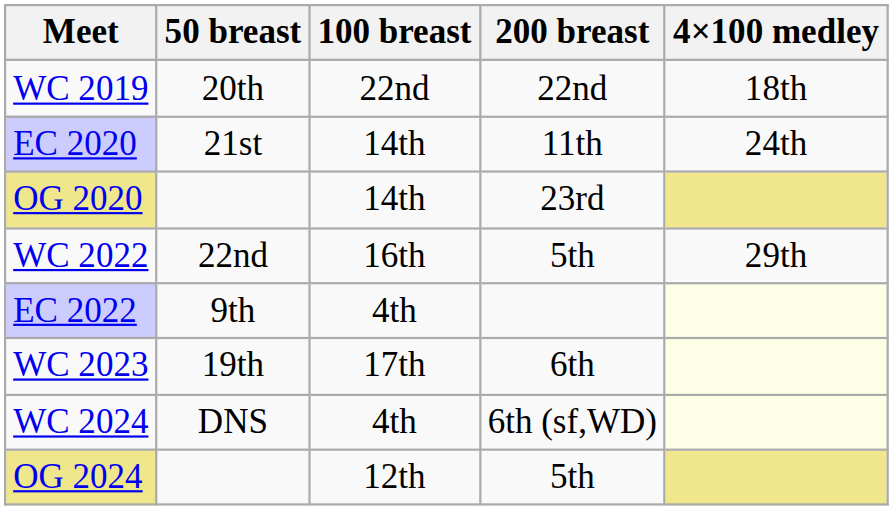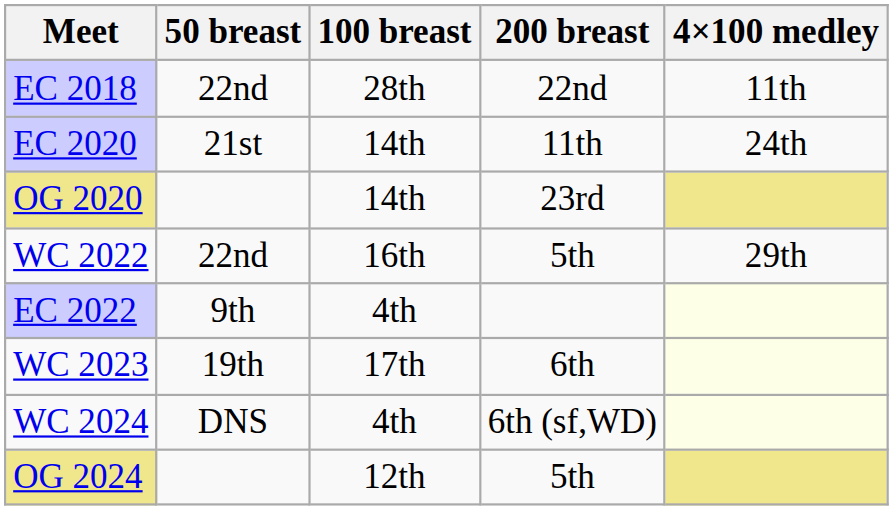+ row: (75, 87)
- row: (81, 87)
